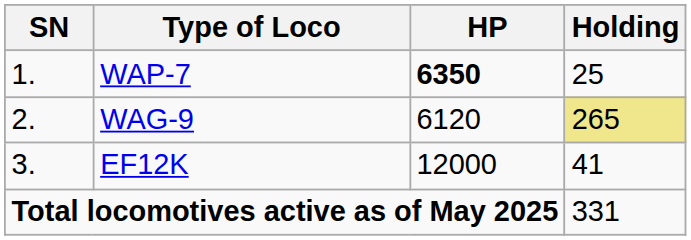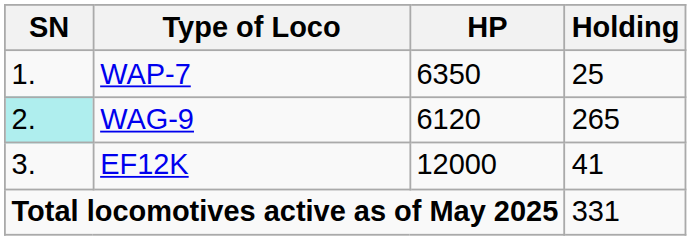(449, 73) bold -> (449, 73) normal
(24, 119) no background -> (24, 119) paleturquoise background
(596, 119) khaki background -> (596, 119) no background
